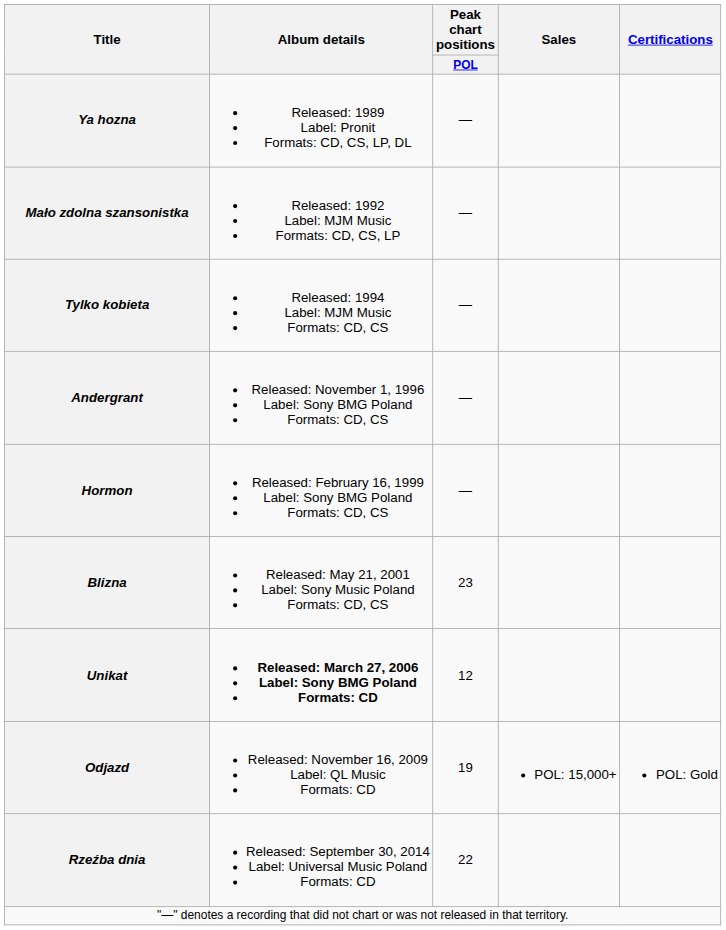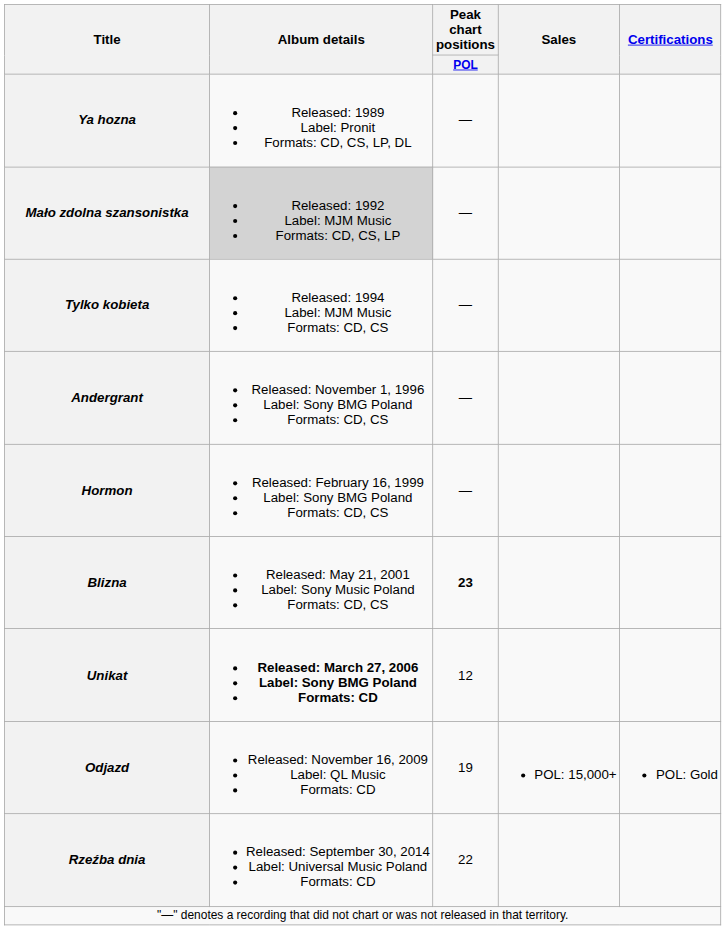(321, 220) no background -> (321, 220) lightgrey background
(465, 582) normal -> (465, 582) bold
